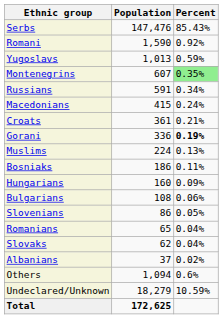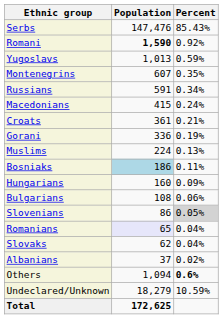(157, 43) normal -> (157, 43) bold
(190, 74) lightgreen background -> (190, 74) no background
(190, 136) bold -> (190, 136) normal
(163, 167) no background -> (163, 167) lightblue background
(190, 213) no background -> (190, 213) lightgrey background
(165, 229) no background -> (165, 229) lavender background
(187, 275) normal -> (187, 275) bold
